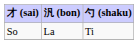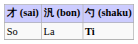(90, 31) normal -> (90, 31) bold
